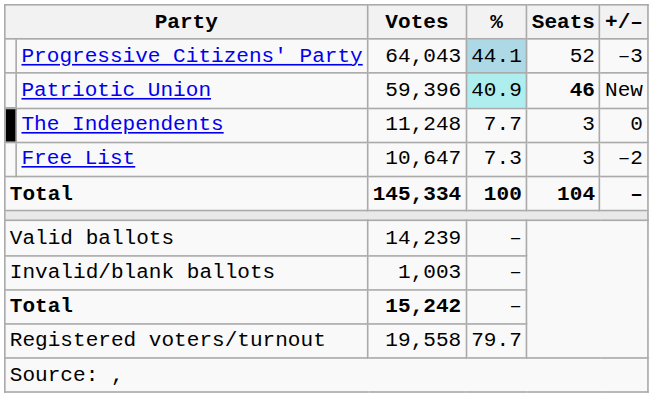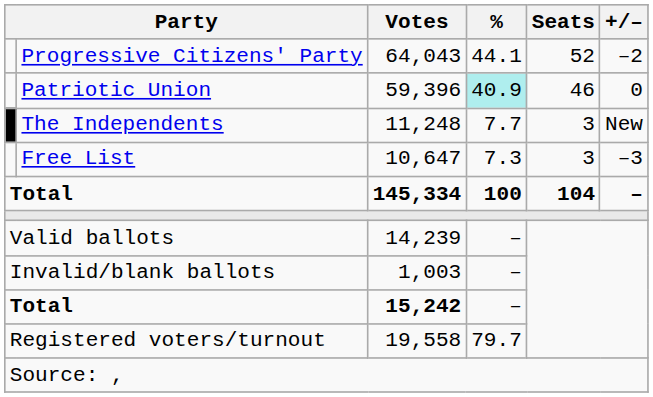(497, 56) lightblue background -> (497, 56) no background
(630, 56) –3 -> (630, 56) –2
(582, 91) bold -> (582, 91) normal
(624, 91) New -> (637, 91) 0
(637, 125) 0 -> (624, 125) New
(630, 159) –2 -> (630, 159) –3
